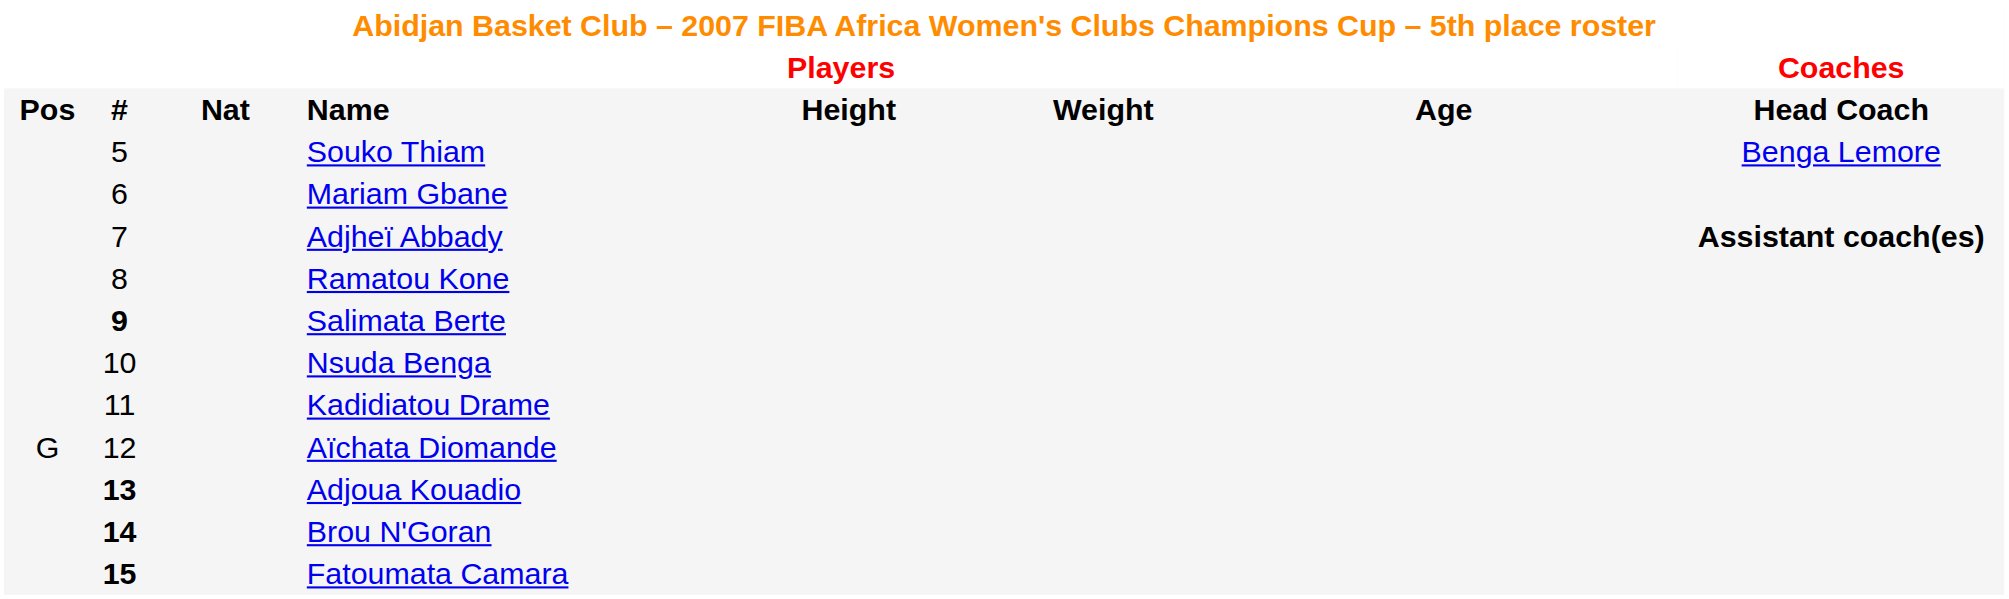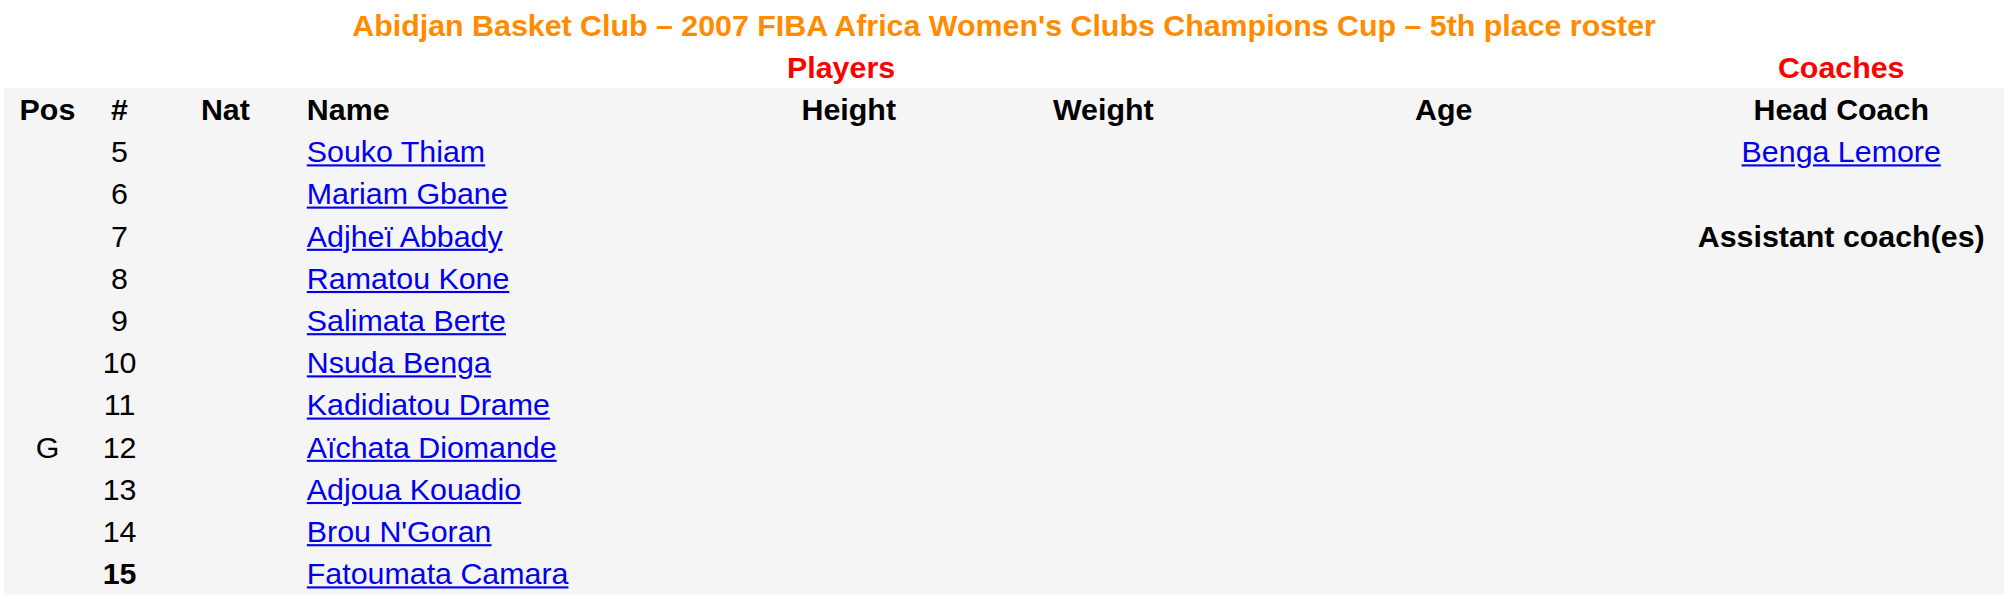(120, 320) bold -> (120, 320) normal
(120, 489) bold -> (120, 489) normal
(120, 531) bold -> (120, 531) normal
